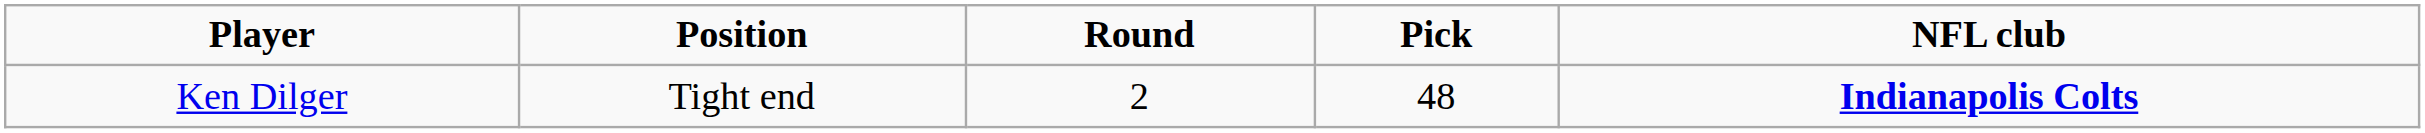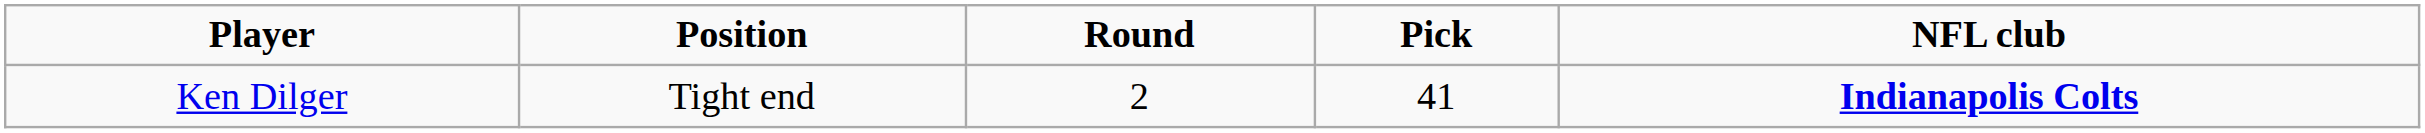(1436, 95) 48 -> (1436, 95) 41
